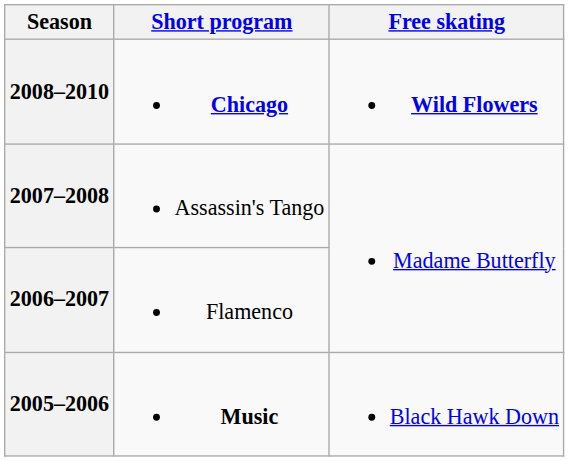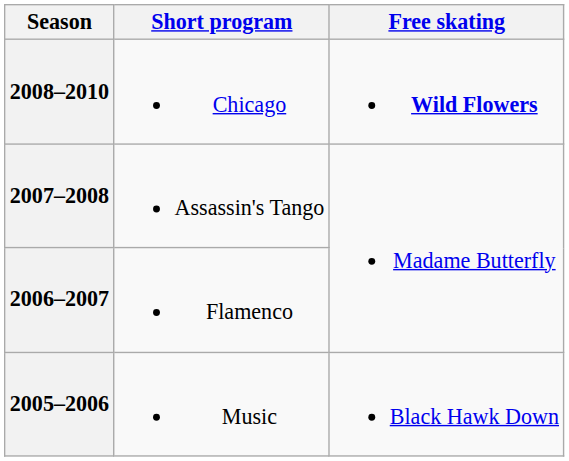(222, 104) bold -> (222, 104) normal
(222, 416) bold -> (222, 416) normal
